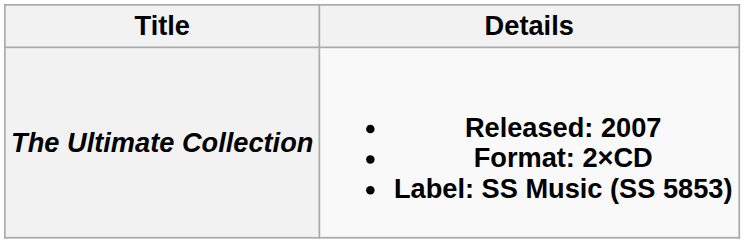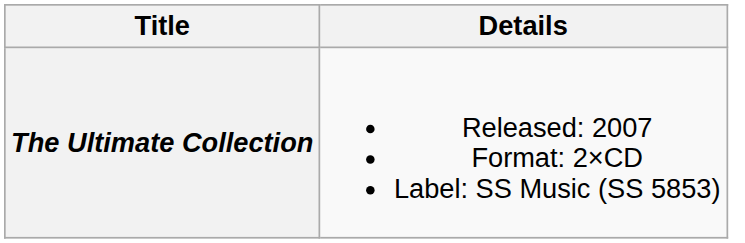(529, 158) bold -> (523, 158) normal
